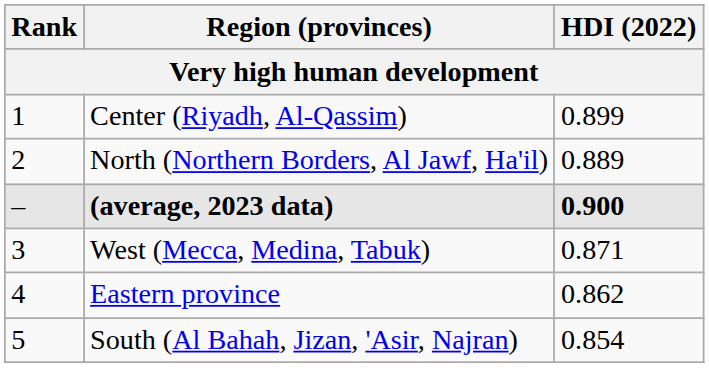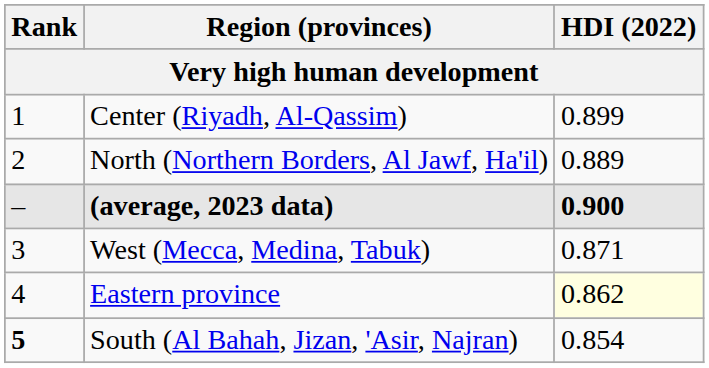(593, 294) no background -> (593, 294) lightyellow background
(18, 339) normal -> (18, 339) bold
